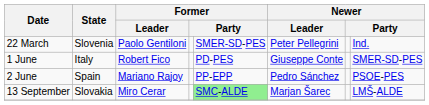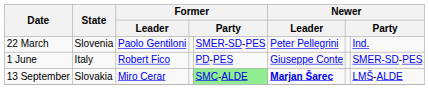- row: (22, 76)
(300, 92) normal -> (302, 76) bold
